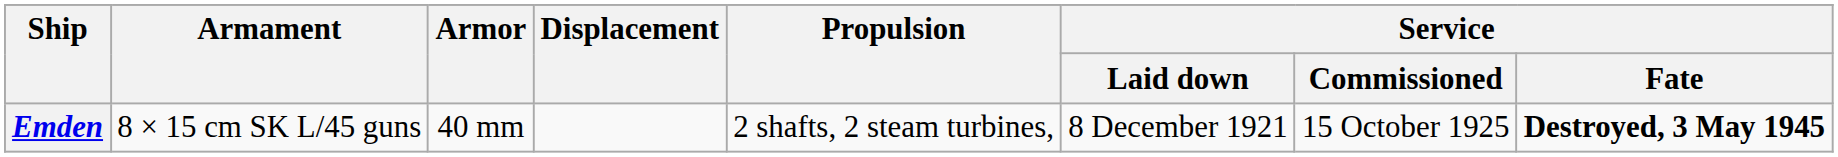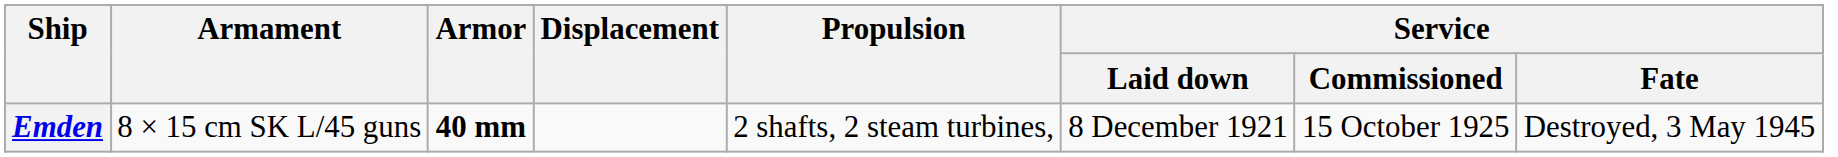(481, 126) normal -> (481, 126) bold
(1674, 126) bold -> (1669, 126) normal
